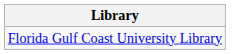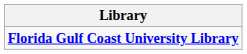(115, 37) normal -> (123, 37) bold
